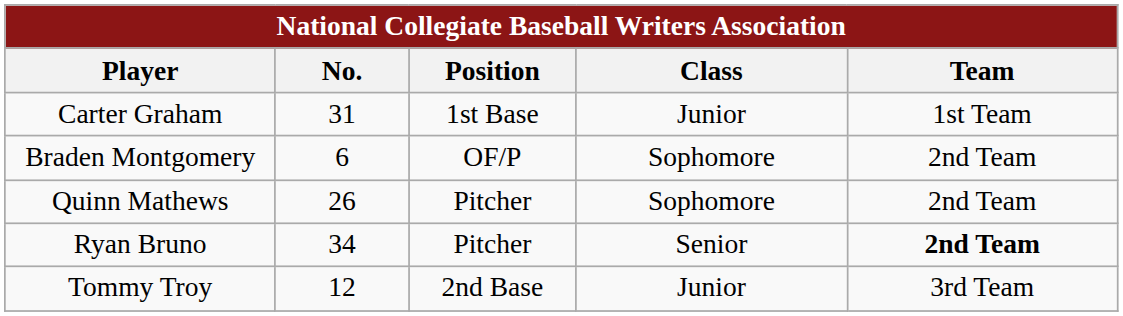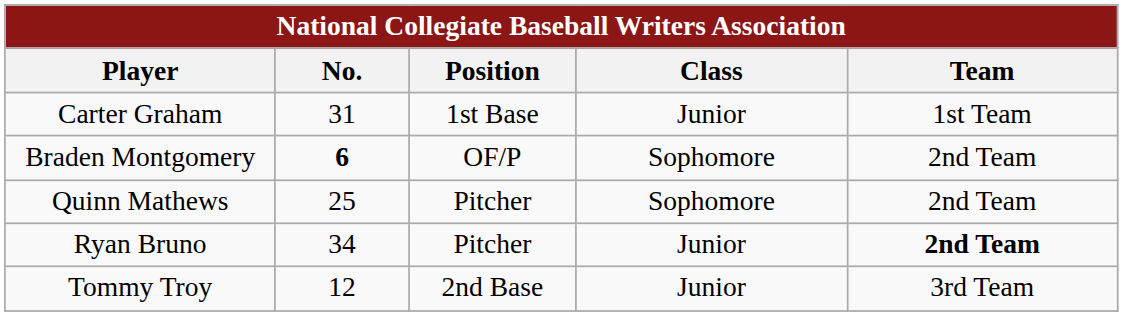(342, 157) normal -> (342, 157) bold
(342, 200) 26 -> (342, 200) 25
(711, 244) Senior -> (711, 244) Junior
